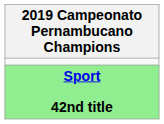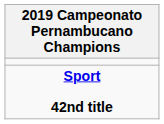(82, 92) lightgreen background -> (82, 92) no background
